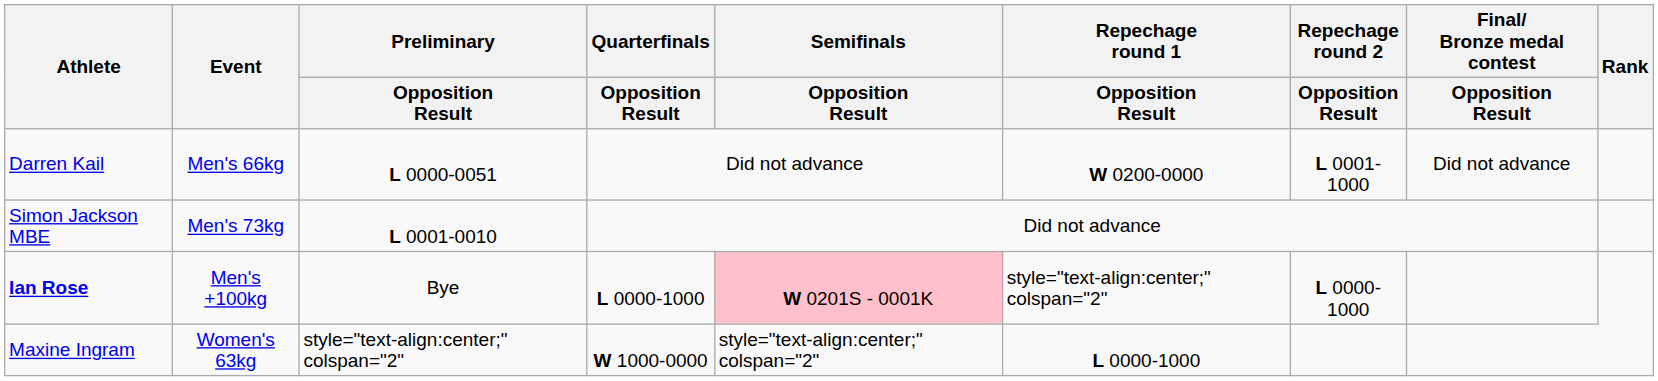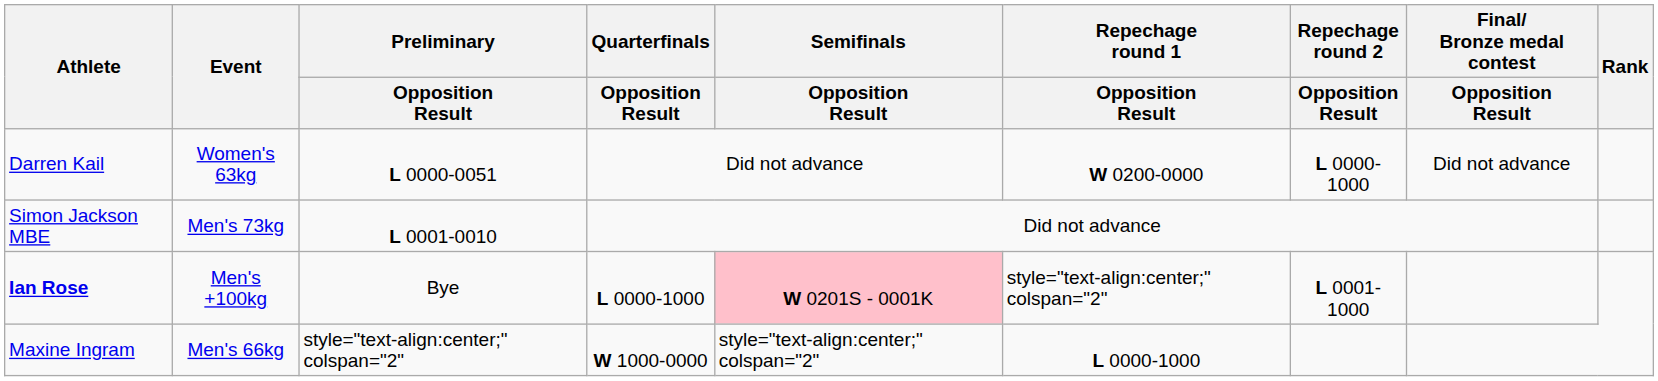(236, 165) Men's 66kg -> (236, 165) Women's 63kg
(1348, 175) L 0001-1000 -> (1348, 175) L 0000-1000
(1348, 299) L 0000-1000 -> (1348, 299) L 0001-1000
(236, 350) Women's 63kg -> (236, 350) Men's 66kg
